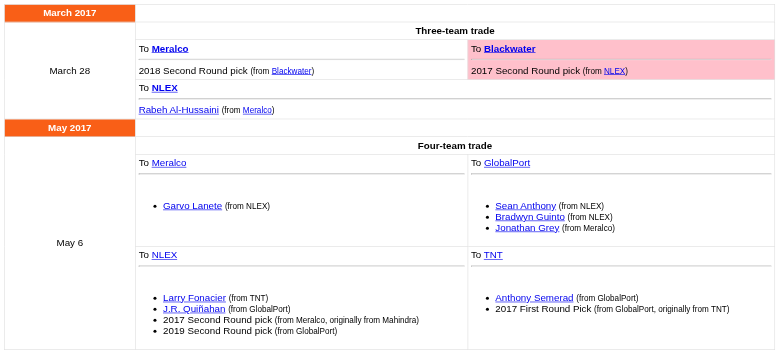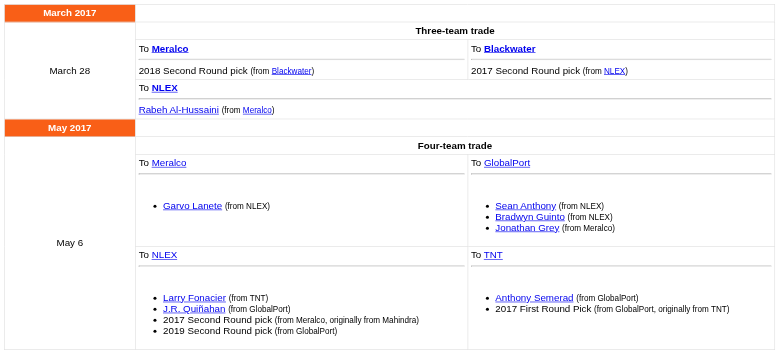(621, 59) pink background -> (621, 59) no background
